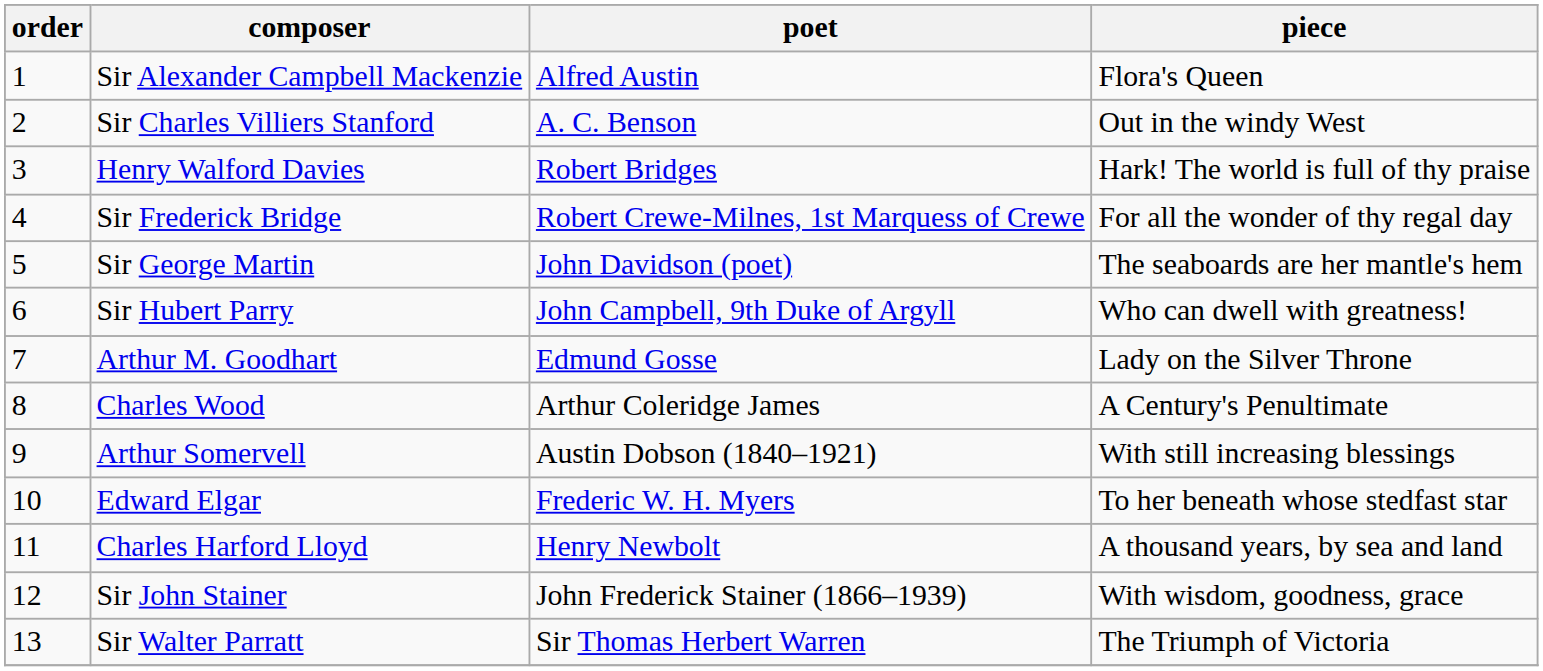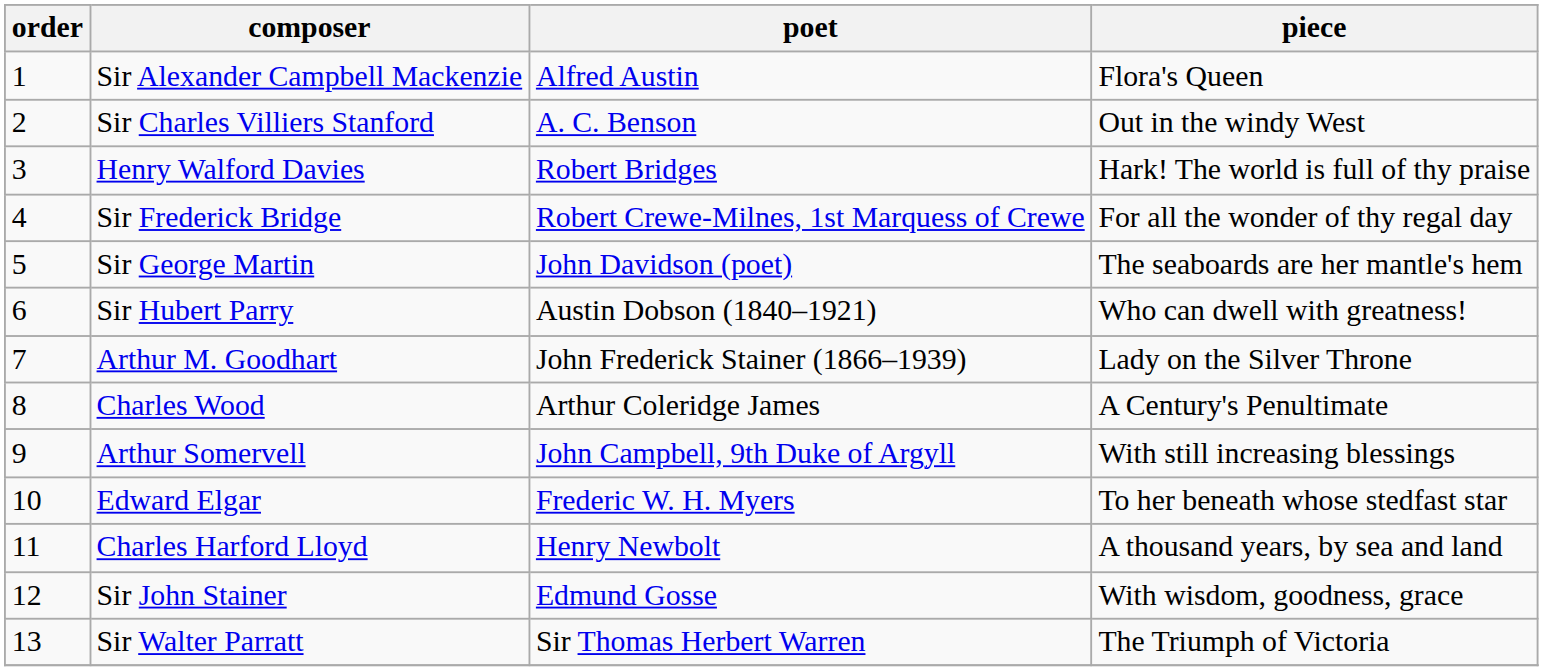(746, 311) John Campbell, 9th Duke of Argyll -> (706, 311) Austin Dobson (1840–1921)
(626, 358) Edmund Gosse -> (751, 358) John Frederick Stainer (1866–1939)
(706, 452) Austin Dobson (1840–1921) -> (746, 452) John Campbell, 9th Duke of Argyll
(751, 594) John Frederick Stainer (1866–1939) -> (626, 594) Edmund Gosse
